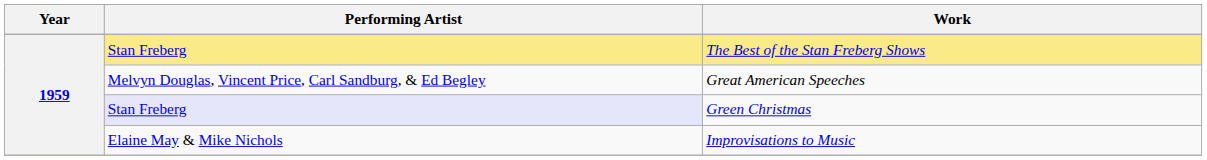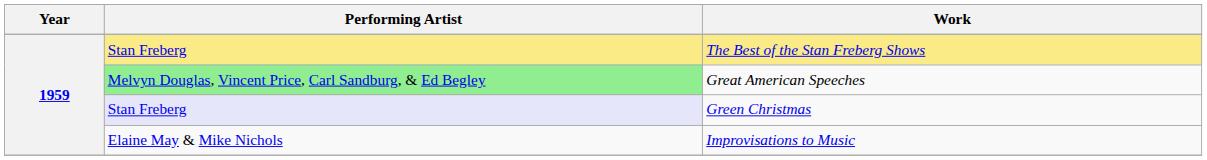(297, 79) no background -> (297, 79) lightgreen background
